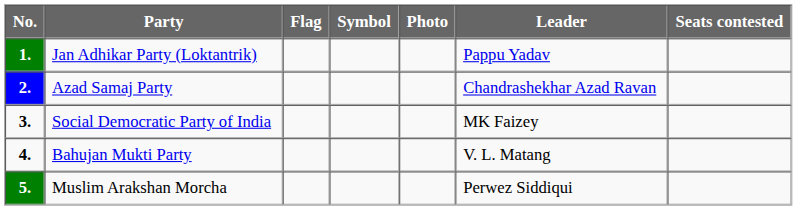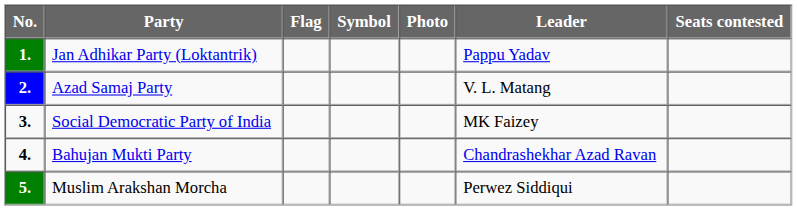(560, 88) Chandrashekhar Azad Ravan -> (507, 88) V. L. Matang
(507, 154) V. L. Matang -> (560, 154) Chandrashekhar Azad Ravan
